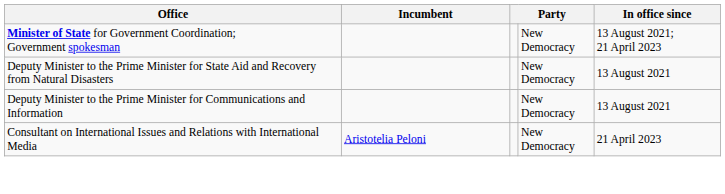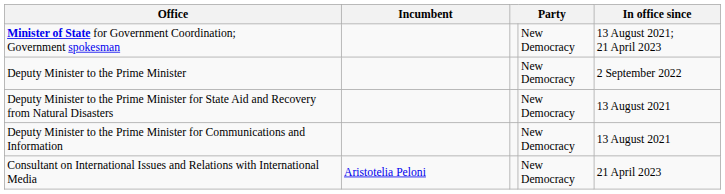+ row: (97, 73)
